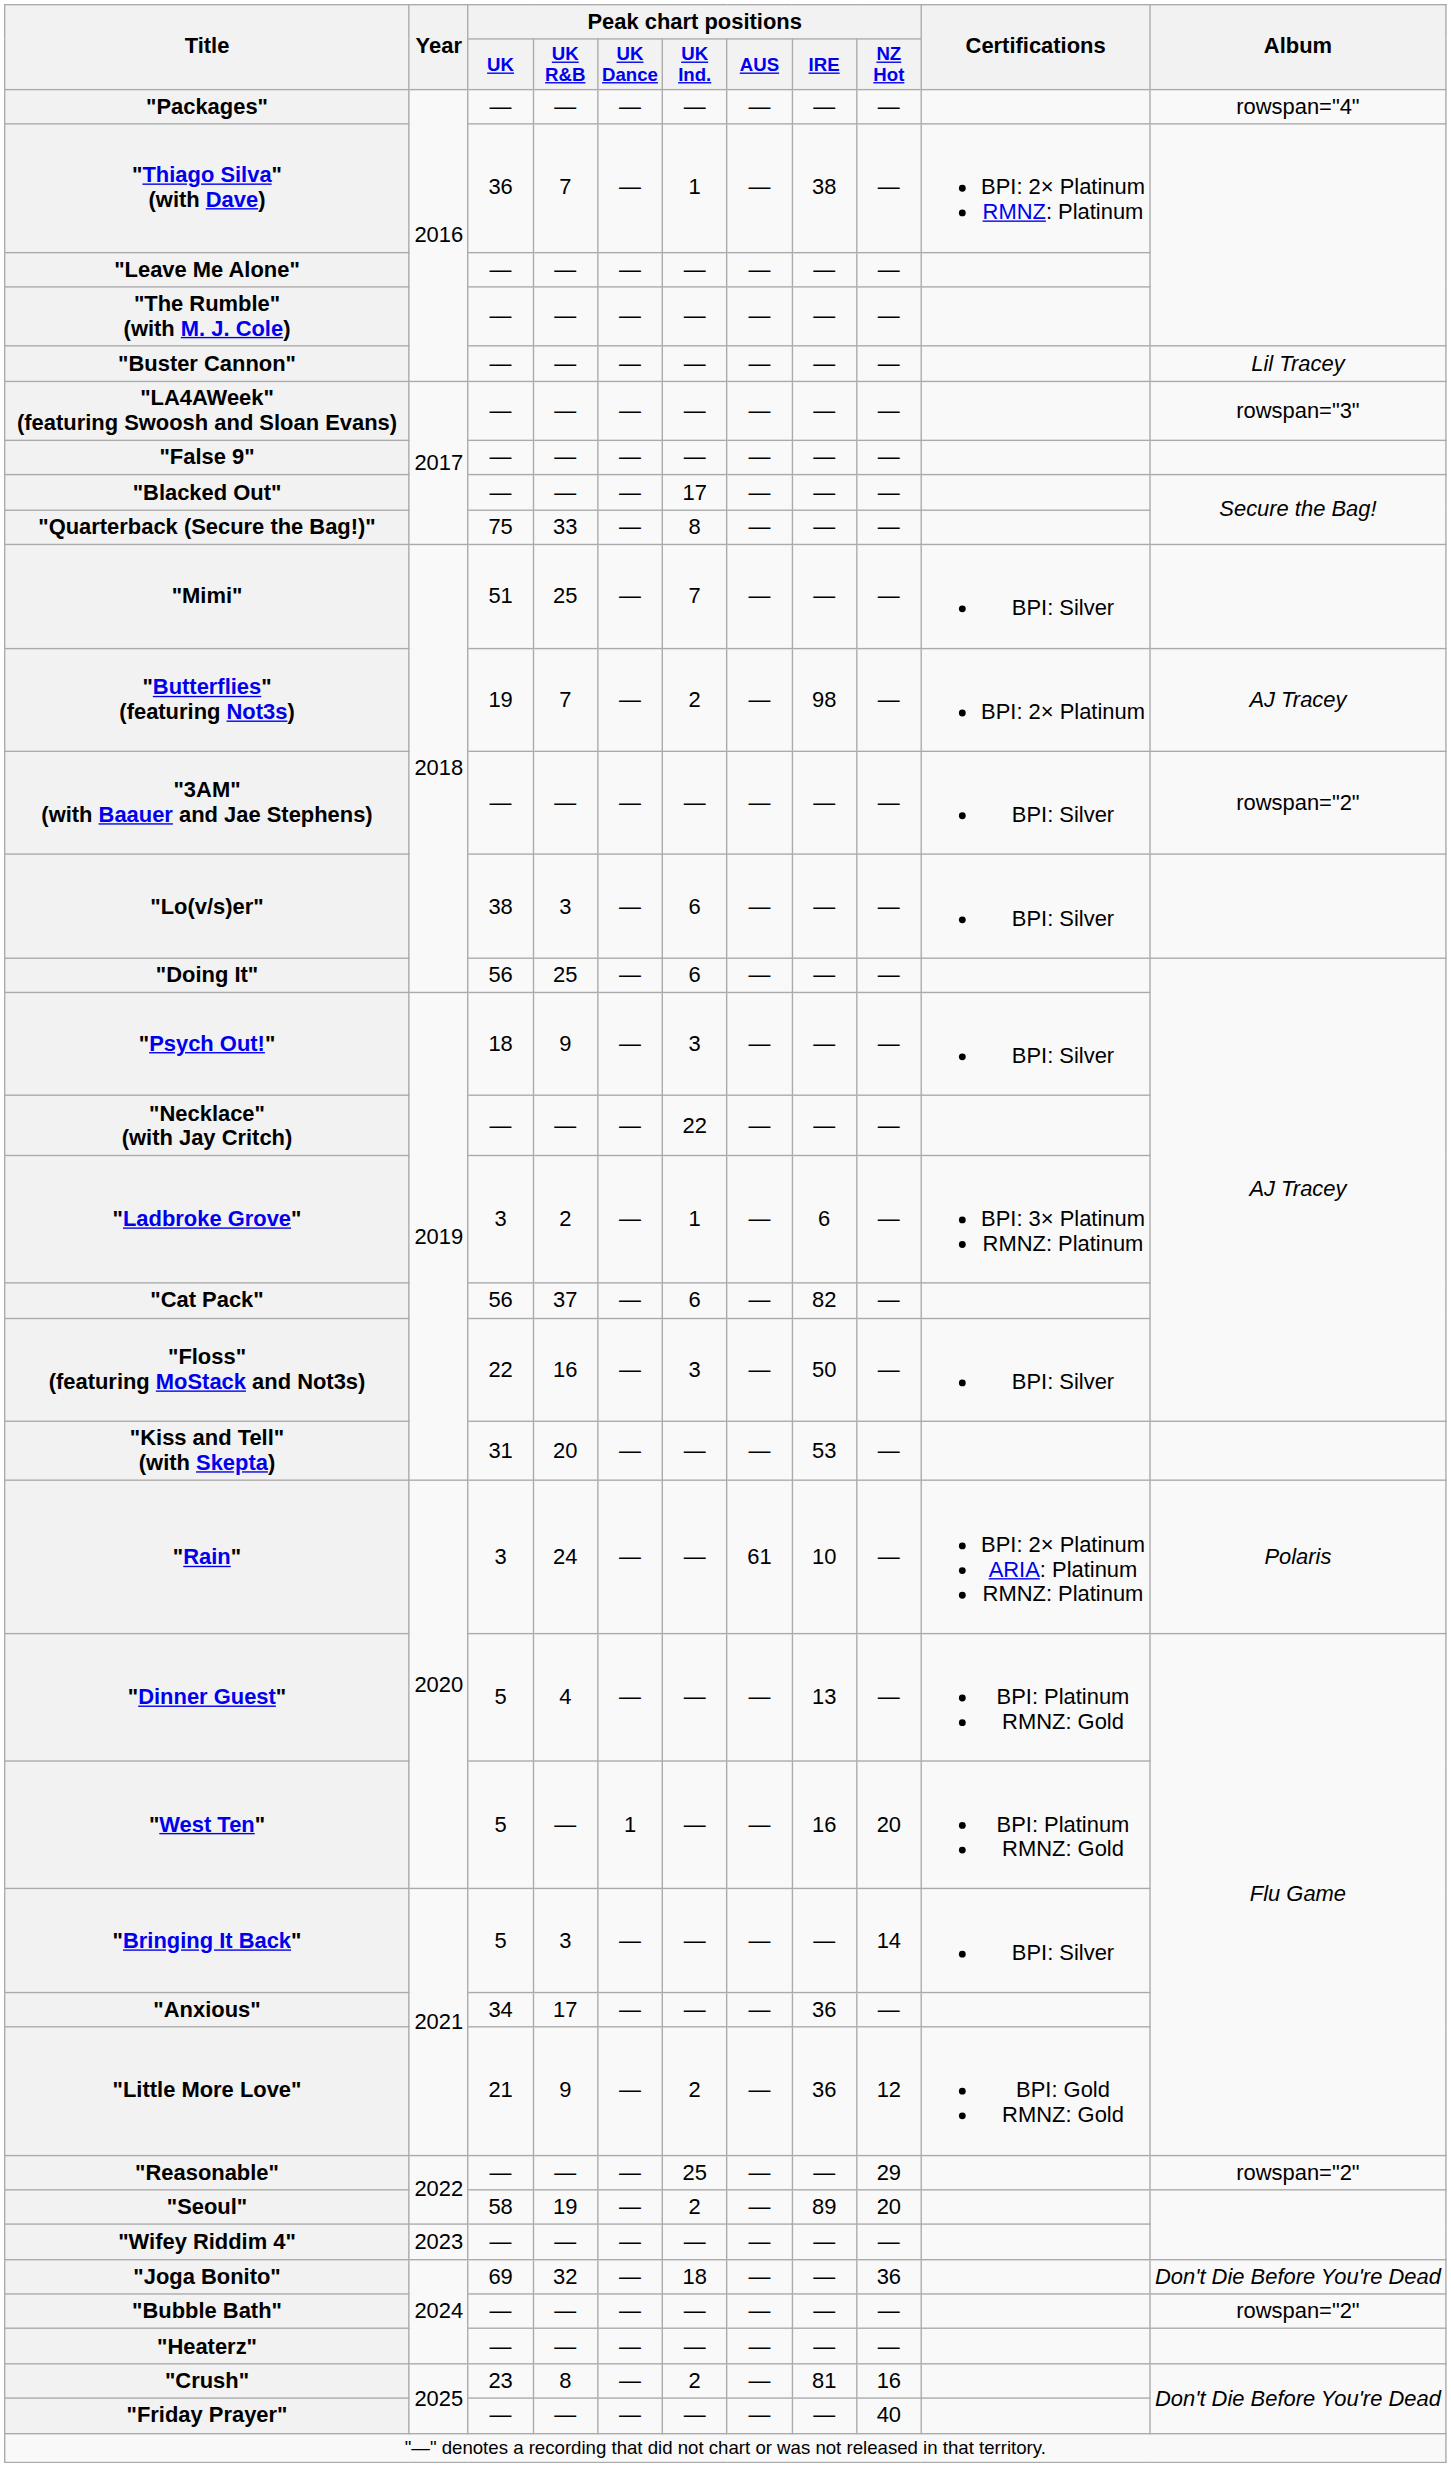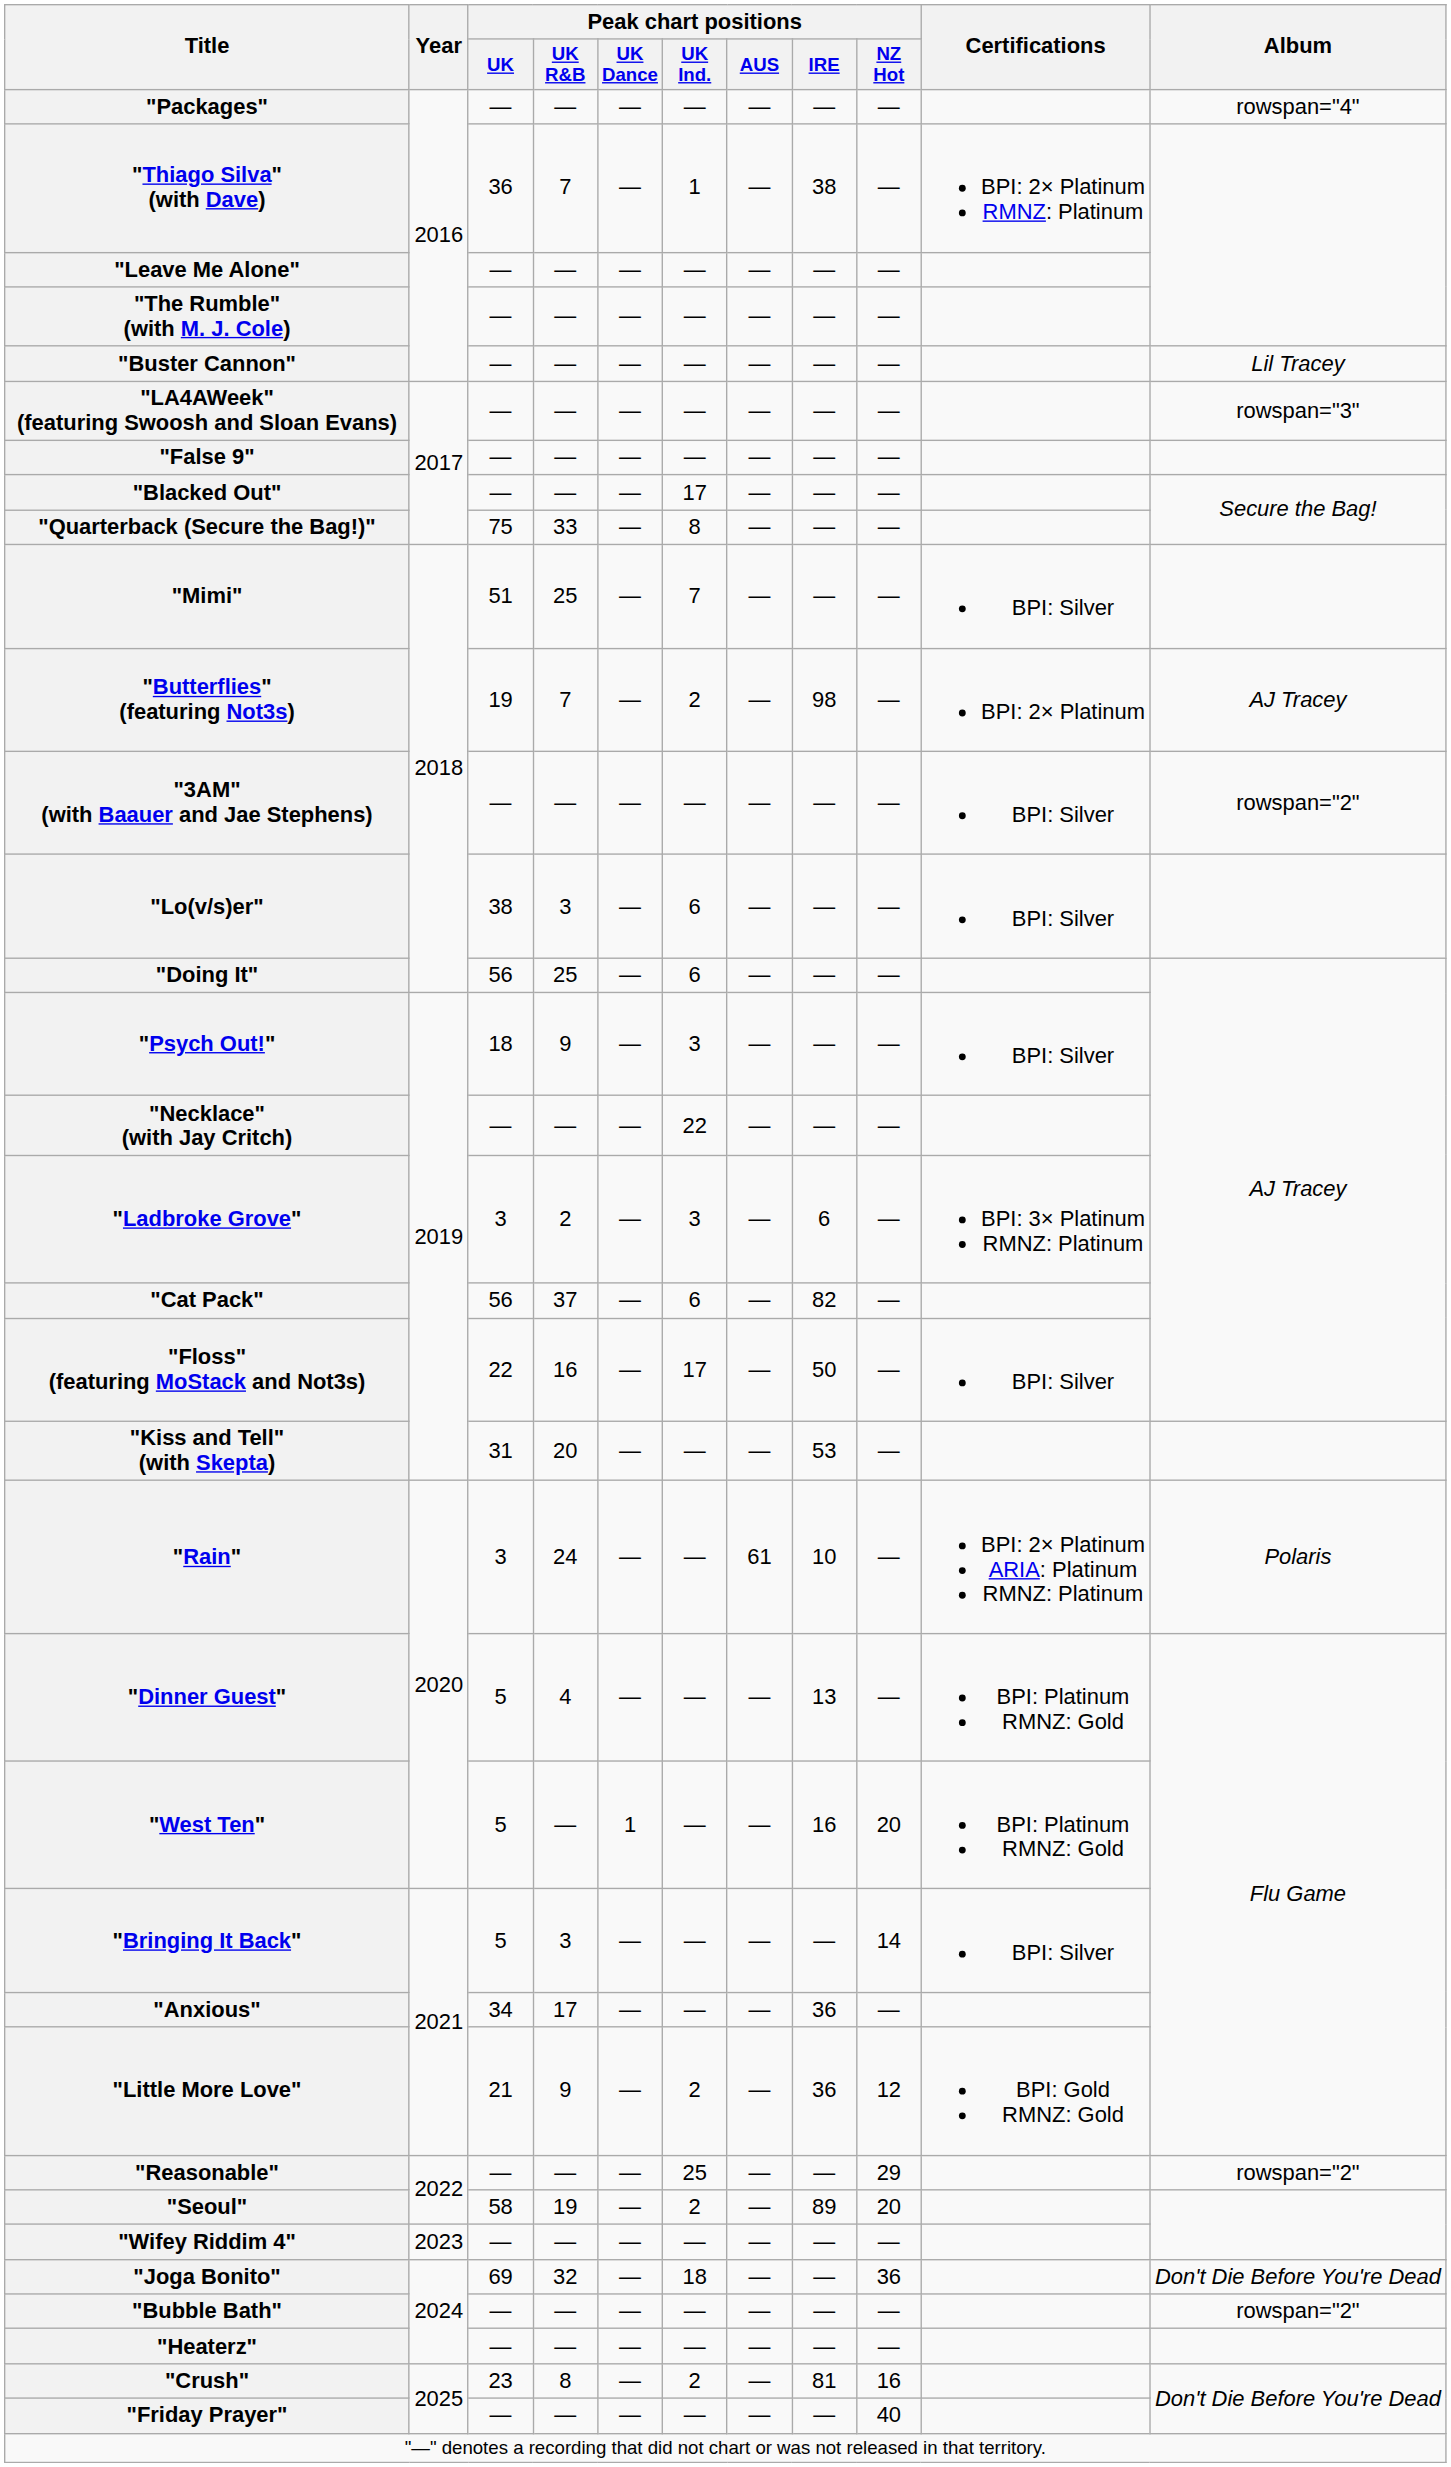(695, 1219) 1 -> (695, 1219) 3
(695, 1369) 3 -> (695, 1369) 17
